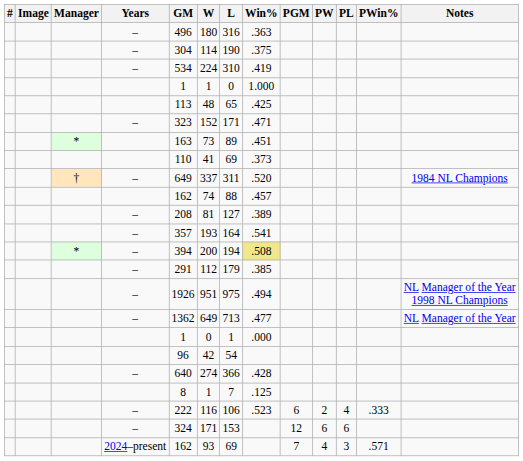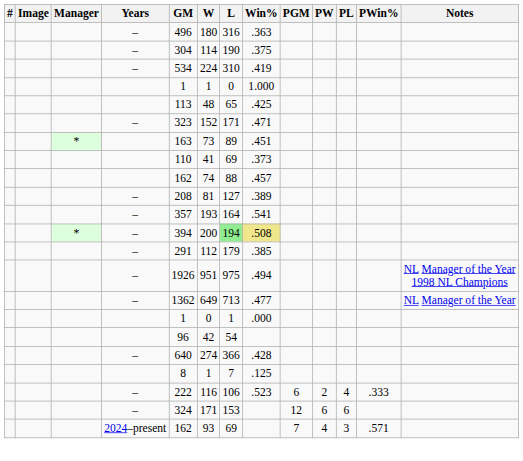- row: (76, 178)
(231, 251) no background -> (231, 232) lightgreen background
